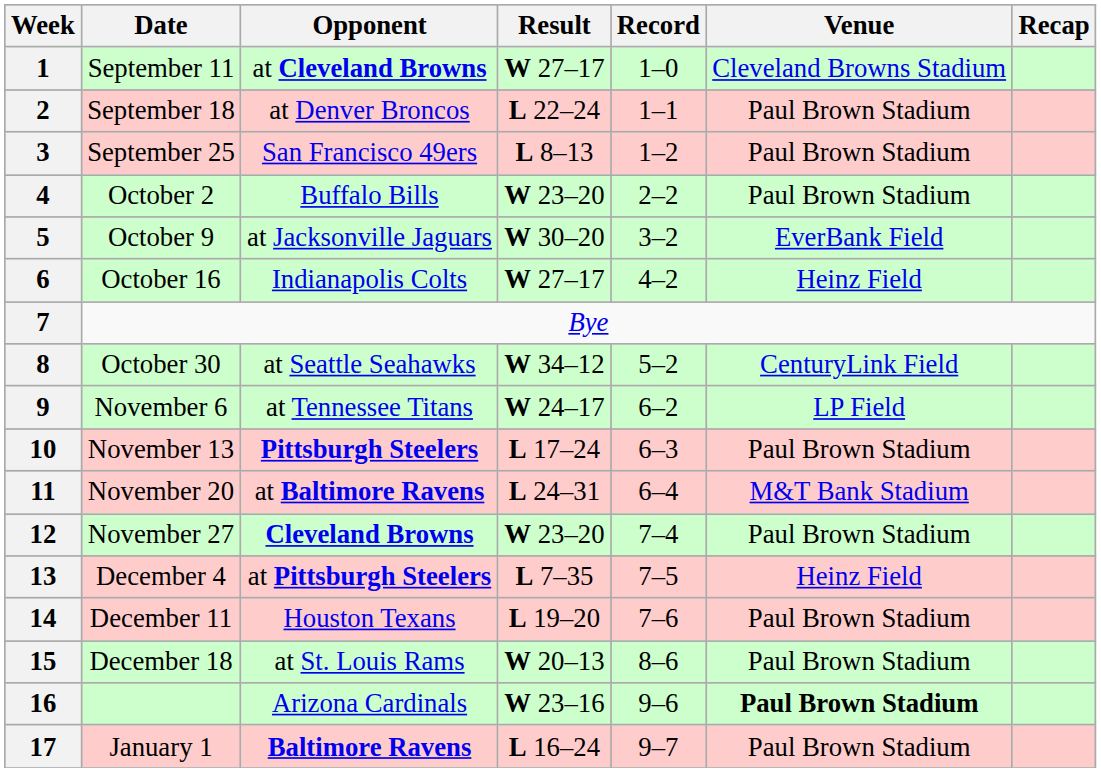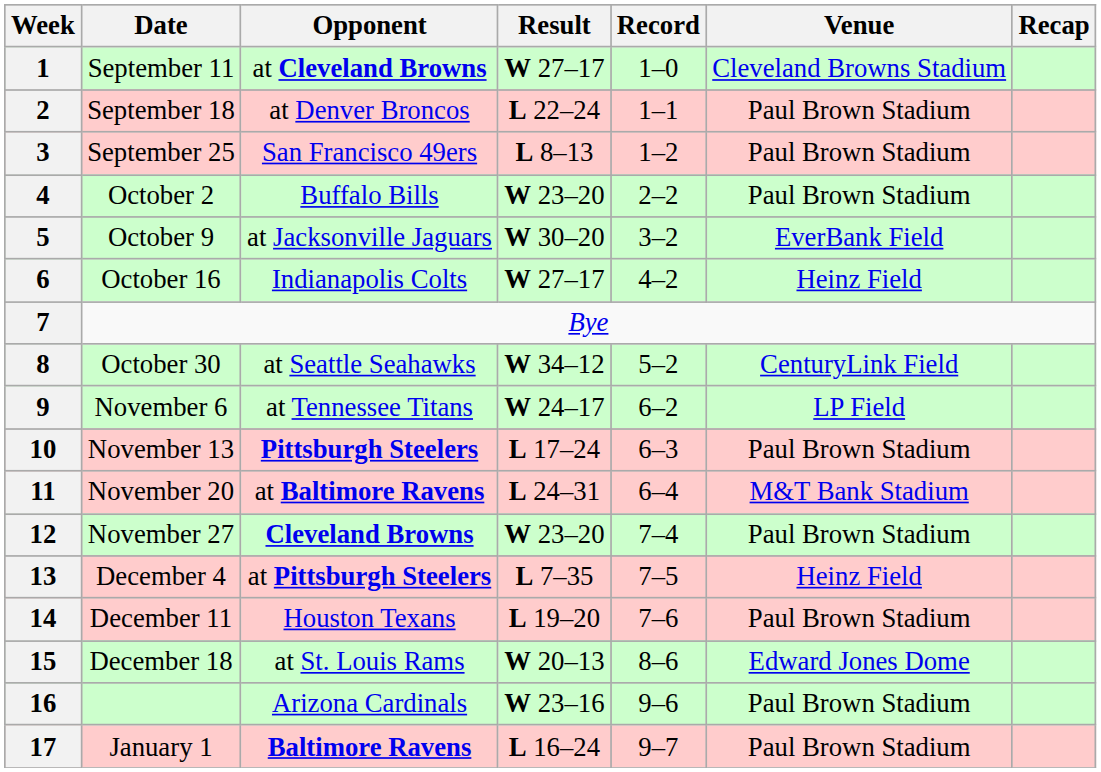(859, 661) Paul Brown Stadium -> (859, 661) Edward Jones Dome
(859, 703) bold -> (859, 703) normal
